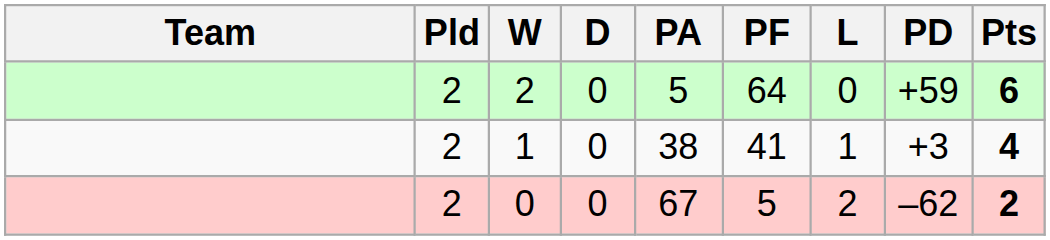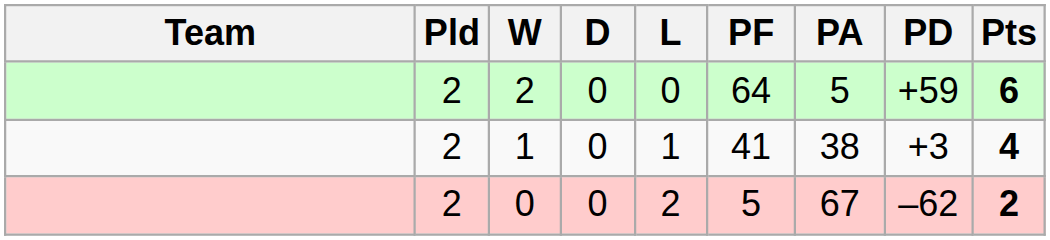columns swapped: (848, 33) <-> (678, 33)
